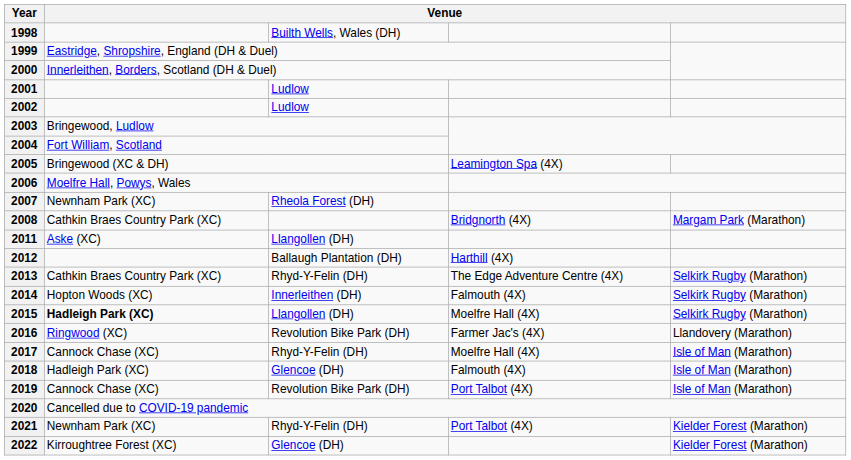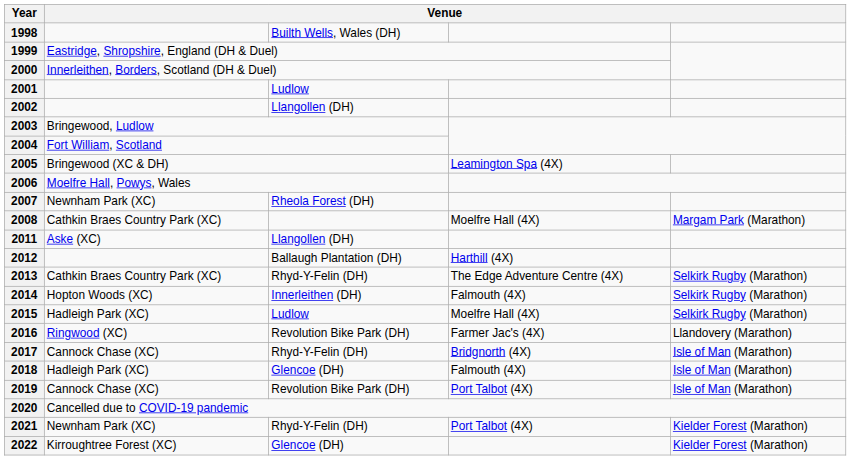(290, 107) Ludlow -> (313, 107) Llangollen (DH)
(491, 220) Bridgnorth (4X) -> (495, 220) Moelfre Hall (4X)
(100, 314) bold -> (98, 314) normal
(313, 314) Llangollen (DH) -> (290, 314) Ludlow
(495, 351) Moelfre Hall (4X) -> (491, 351) Bridgnorth (4X)
